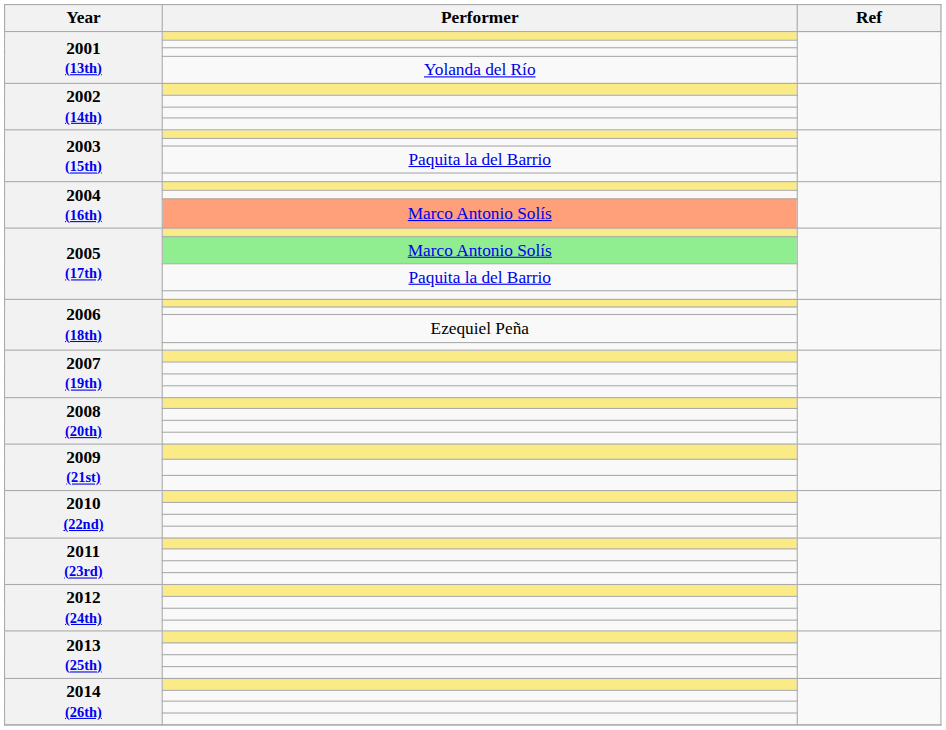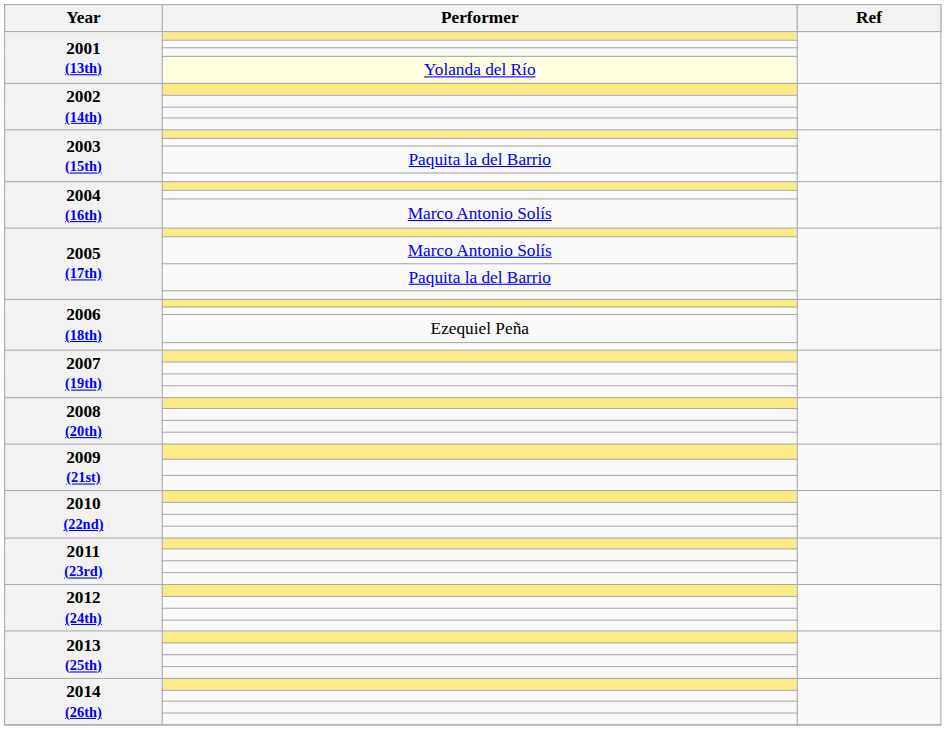(480, 69) no background -> (480, 69) lightyellow background
(480, 213) lightsalmon background -> (480, 213) no background
(480, 249) lightgreen background -> (480, 249) no background
